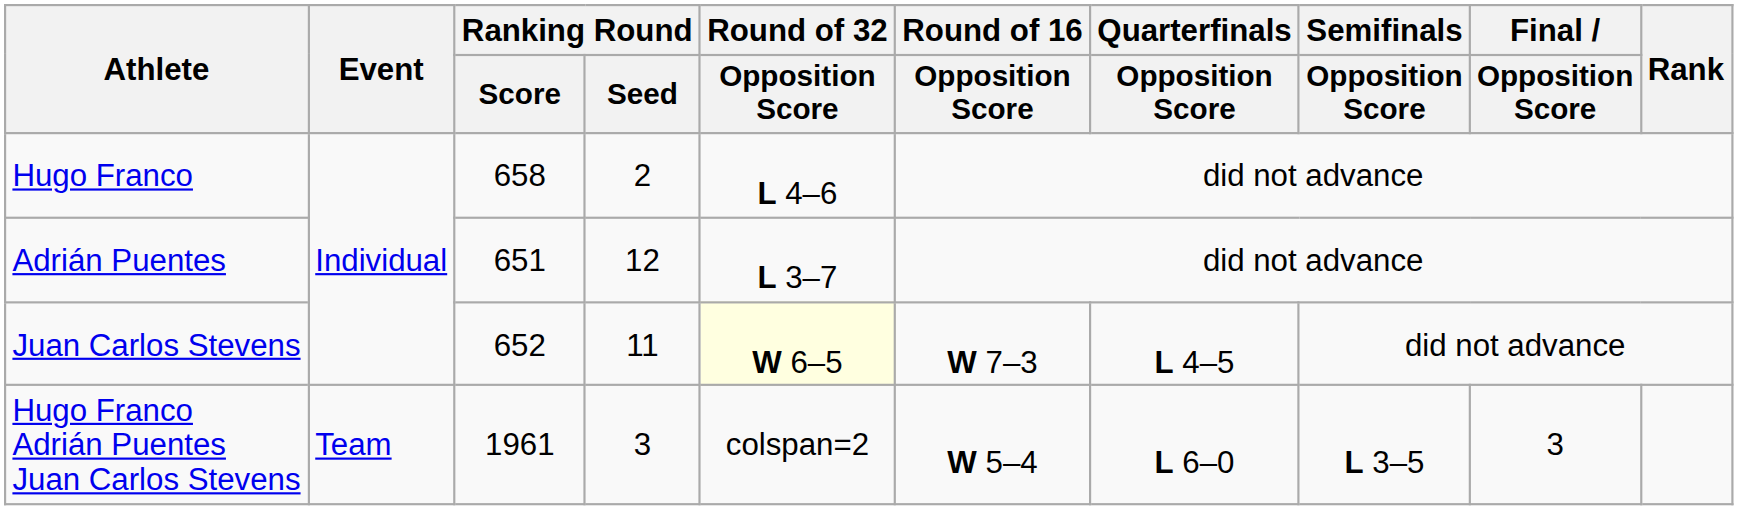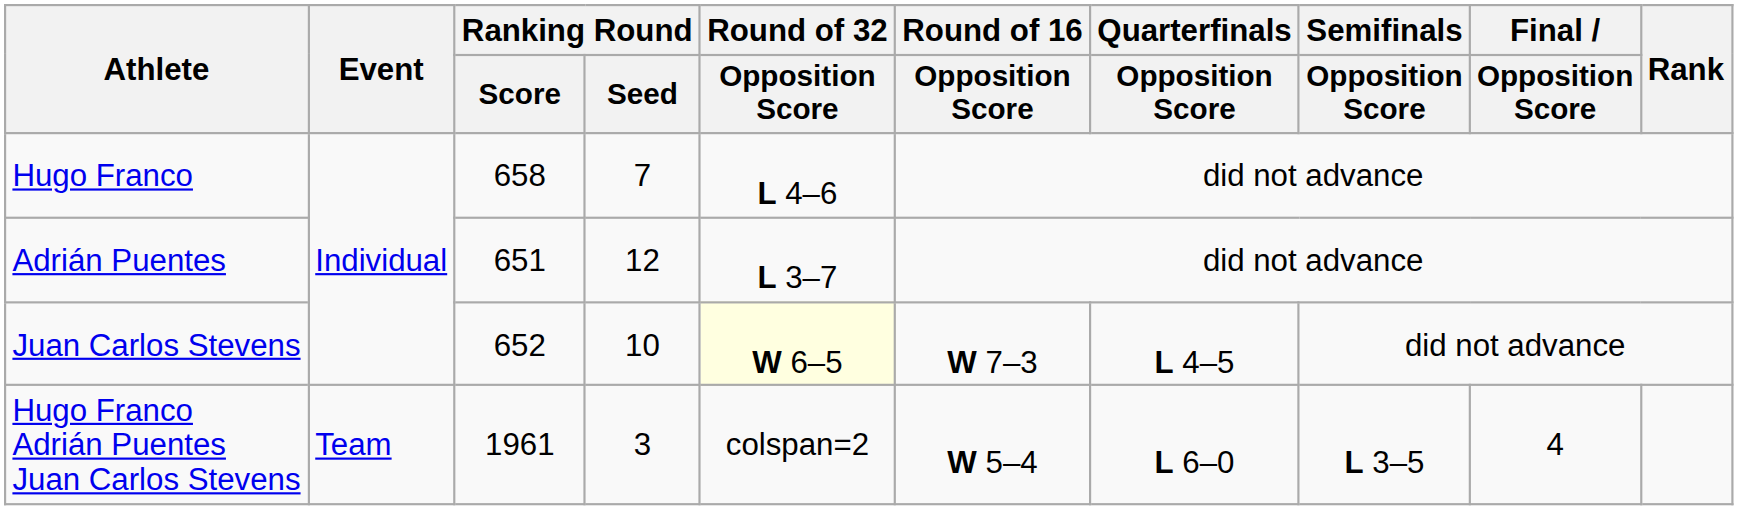(642, 176) 2 -> (642, 176) 7
(642, 344) 11 -> (642, 344) 10
(1555, 446) 3 -> (1555, 446) 4
